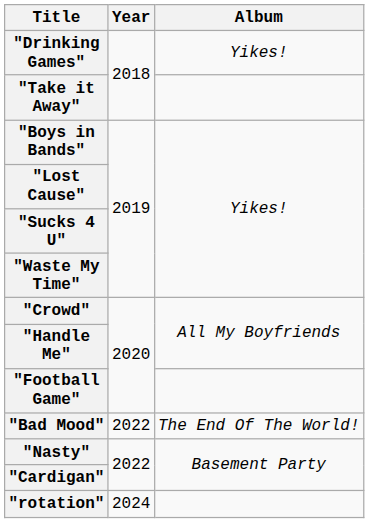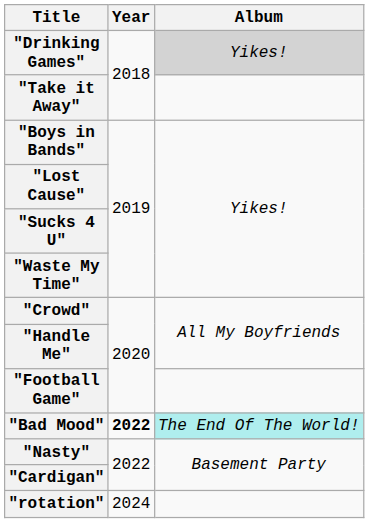(259, 53) no background -> (259, 53) lightgrey background
(131, 426) normal -> (131, 426) bold
(259, 426) no background -> (259, 426) paleturquoise background
